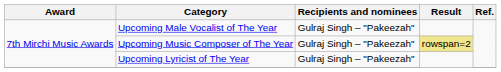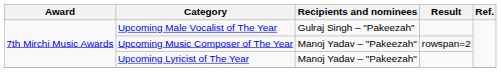(356, 43) Gulraj Singh – "Pakeezah" -> (357, 43) Manoj Yadav – "Pakeezah"
(446, 43) khaki background -> (446, 43) no background
(356, 59) Gulraj Singh – "Pakeezah" -> (357, 59) Manoj Yadav – "Pakeezah"
